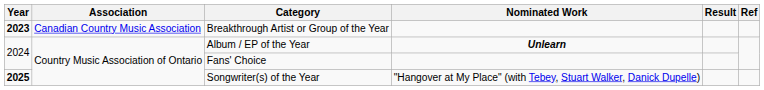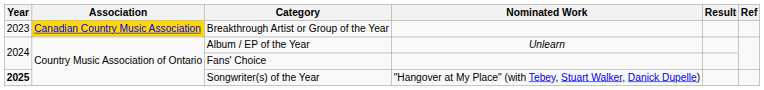(18, 28) bold -> (18, 28) normal
(118, 28) no background -> (118, 28) gold background
(547, 45) bold -> (547, 45) normal
